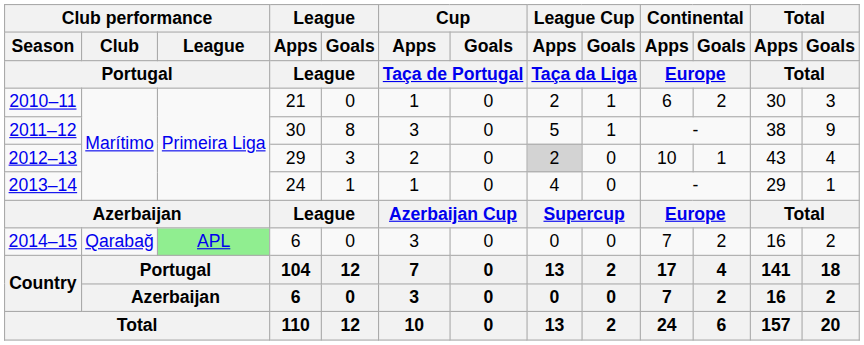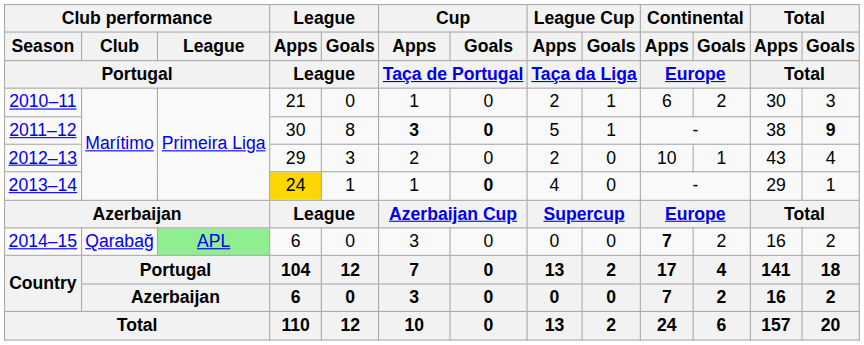(414, 130) normal -> (414, 130) bold
(489, 130) normal -> (489, 130) bold
(831, 130) normal -> (831, 130) bold
(554, 158) lightgrey background -> (554, 158) no background
(296, 185) no background -> (296, 185) gold background
(489, 185) normal -> (489, 185) bold
(667, 241) normal -> (667, 241) bold
